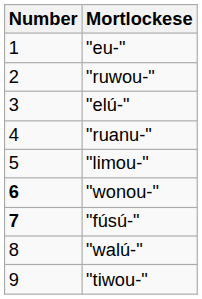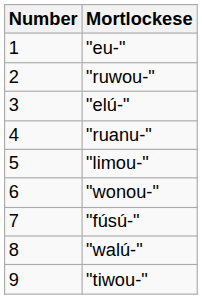(14, 192) bold -> (14, 192) normal
(14, 221) bold -> (14, 221) normal
